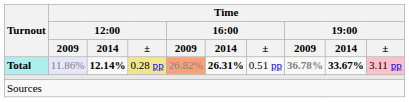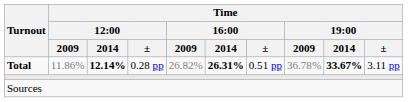(19, 65) paleturquoise background -> (19, 65) no background
(68, 65) lavender background -> (68, 65) no background
(147, 65) khaki background -> (147, 65) no background
(186, 65) lightsalmon background -> (186, 65) no background
(305, 65) bold -> (304, 65) normal
(385, 65) pink background -> (383, 65) no background
